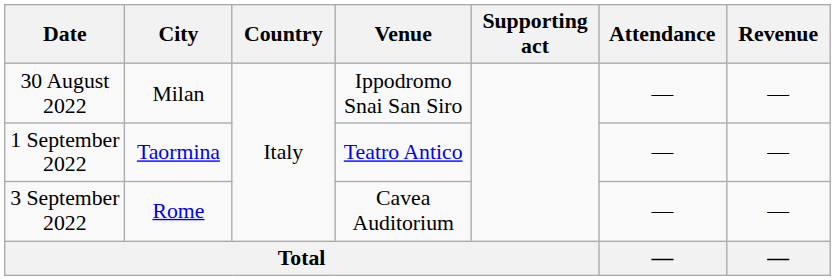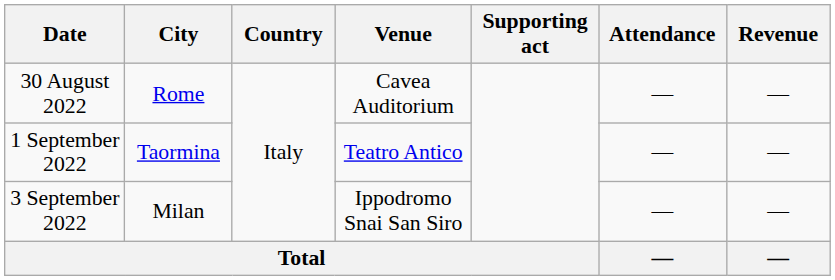(178, 92) Milan -> (178, 92) Rome
(403, 92) Ippodromo Snai San Siro -> (403, 92) Cavea Auditorium
(178, 210) Rome -> (178, 210) Milan
(403, 210) Cavea Auditorium -> (403, 210) Ippodromo Snai San Siro
